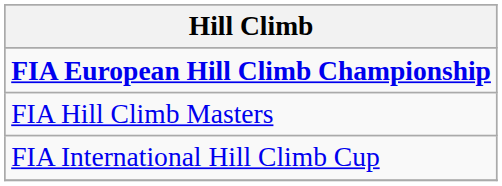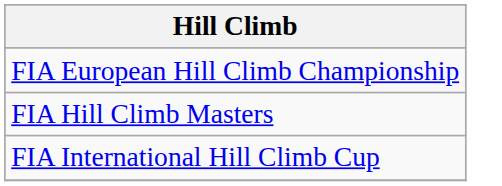(251, 69) bold -> (235, 69) normal
